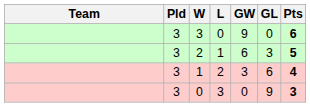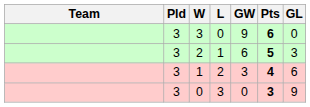columns swapped: (269, 14) <-> (293, 14)
